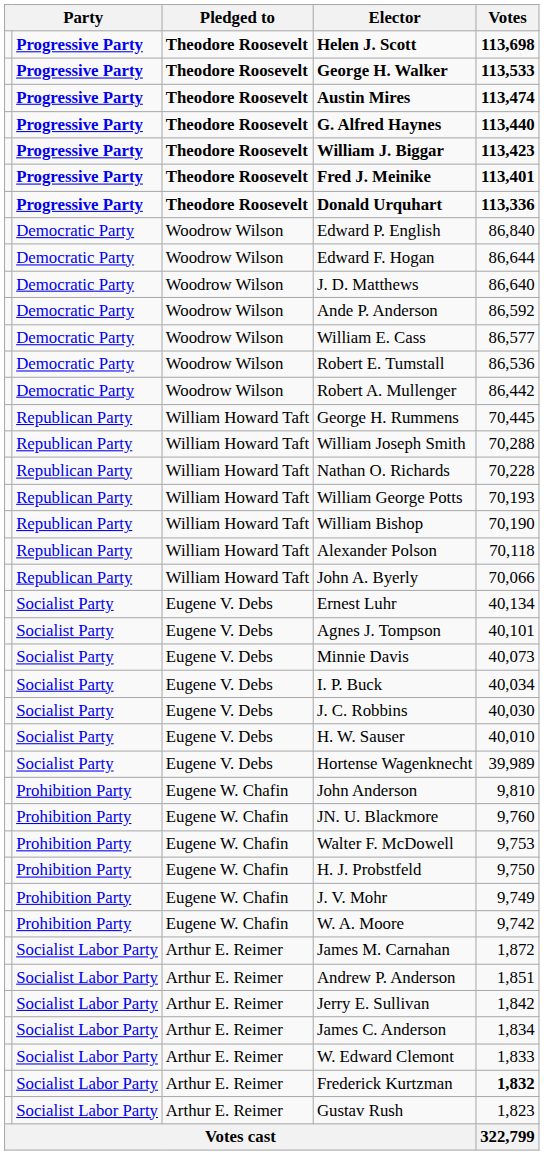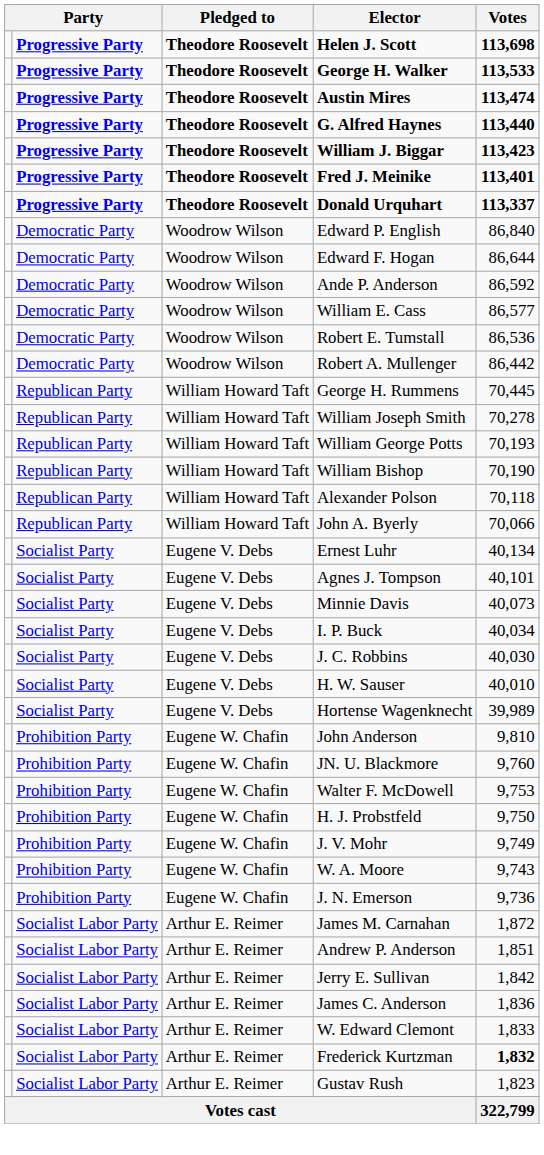(508, 204) 113,336 -> (508, 204) 113,337
- row: (368, 284)
(512, 444) 70,288 -> (512, 417) 70,278
- row: (383, 470)
(516, 923) 9,742 -> (516, 870) 9,743
+ row: (364, 897)
(516, 1030) 1,834 -> (516, 1003) 1,836
